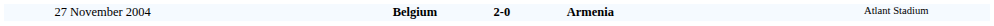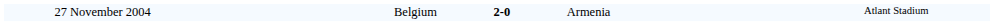(415, 11) bold -> (416, 11) normal
(590, 11) bold -> (589, 11) normal
